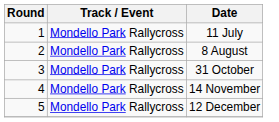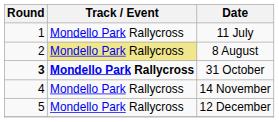(117, 51) no background -> (117, 51) khaki background
(41, 70) normal -> (41, 70) bold
(117, 70) normal -> (122, 70) bold
